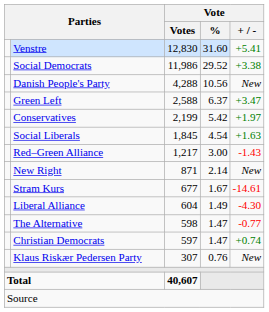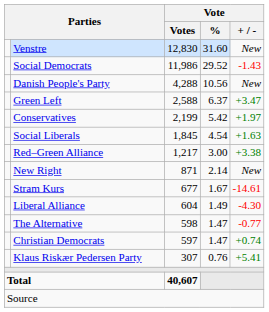(248, 48) +5.41 -> (251, 48) New
(248, 65) +3.38 -> (250, 65) -1.43
(250, 153) -1.43 -> (248, 153) +3.38
(251, 258) New -> (248, 258) +5.41
